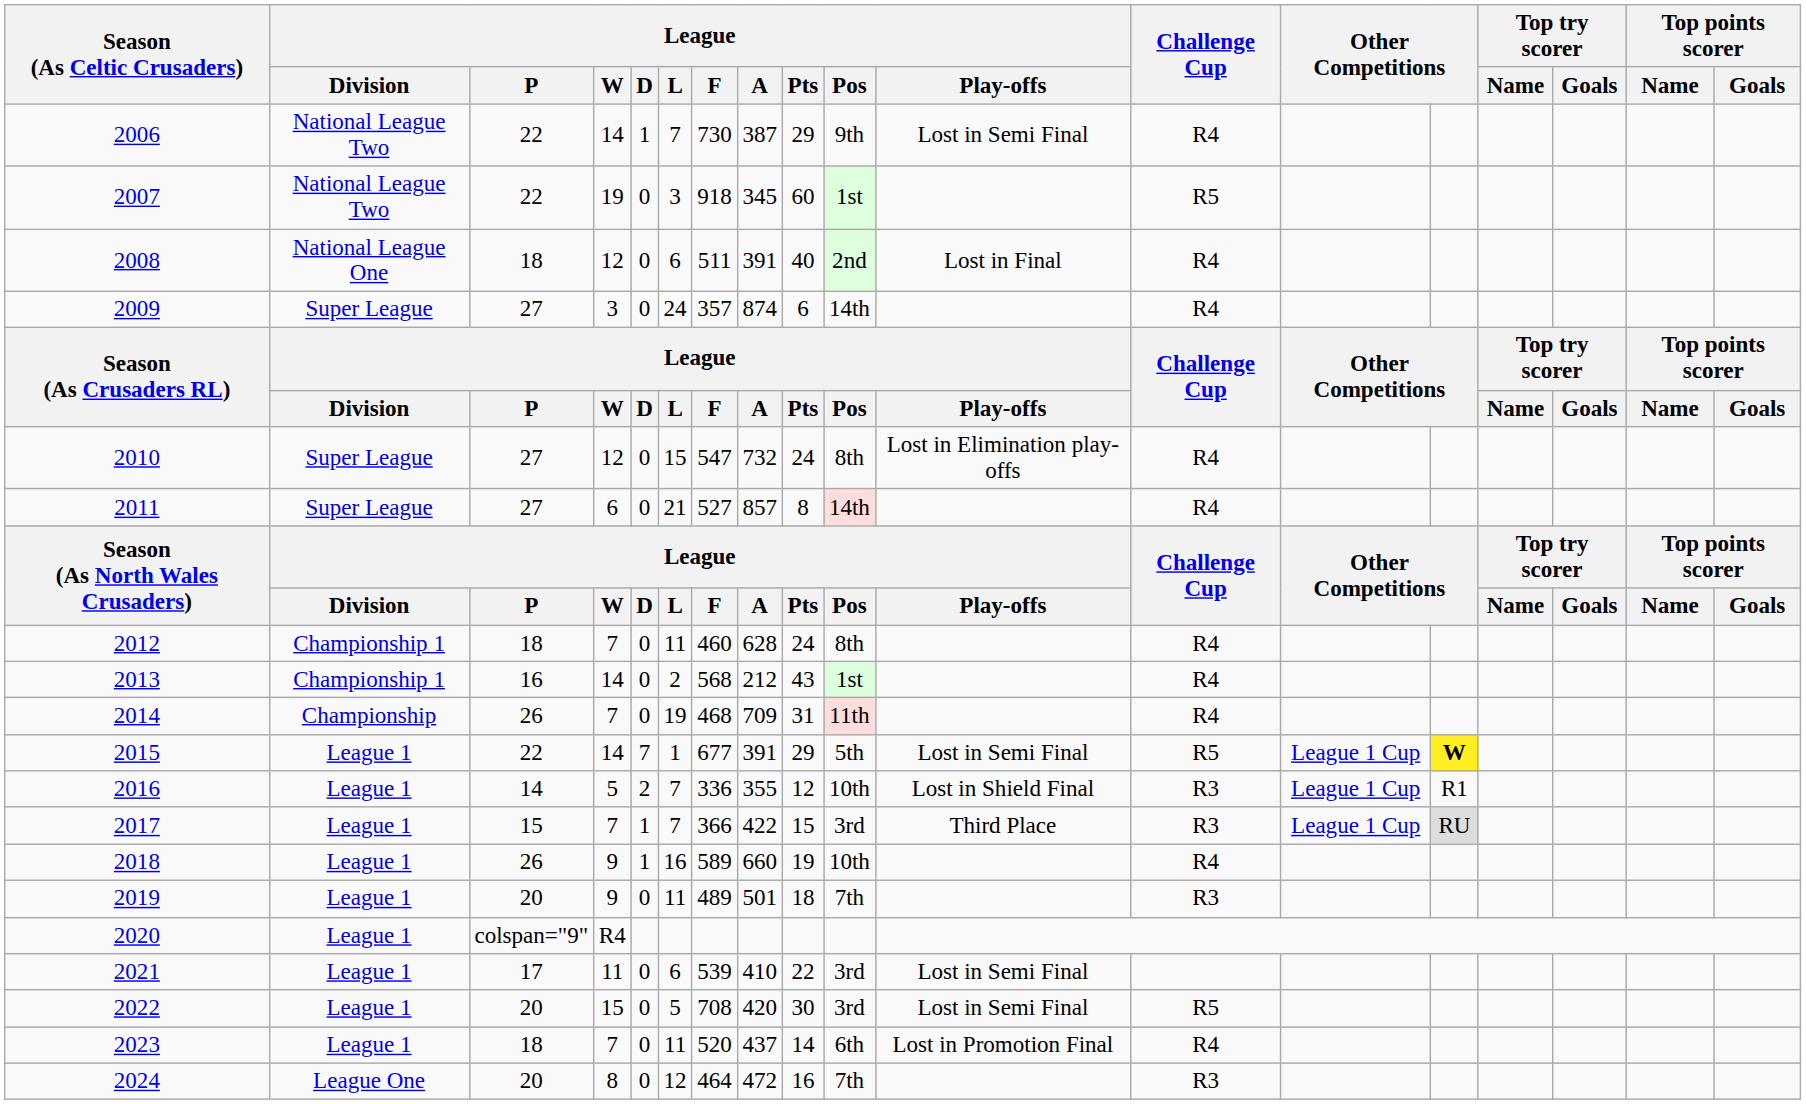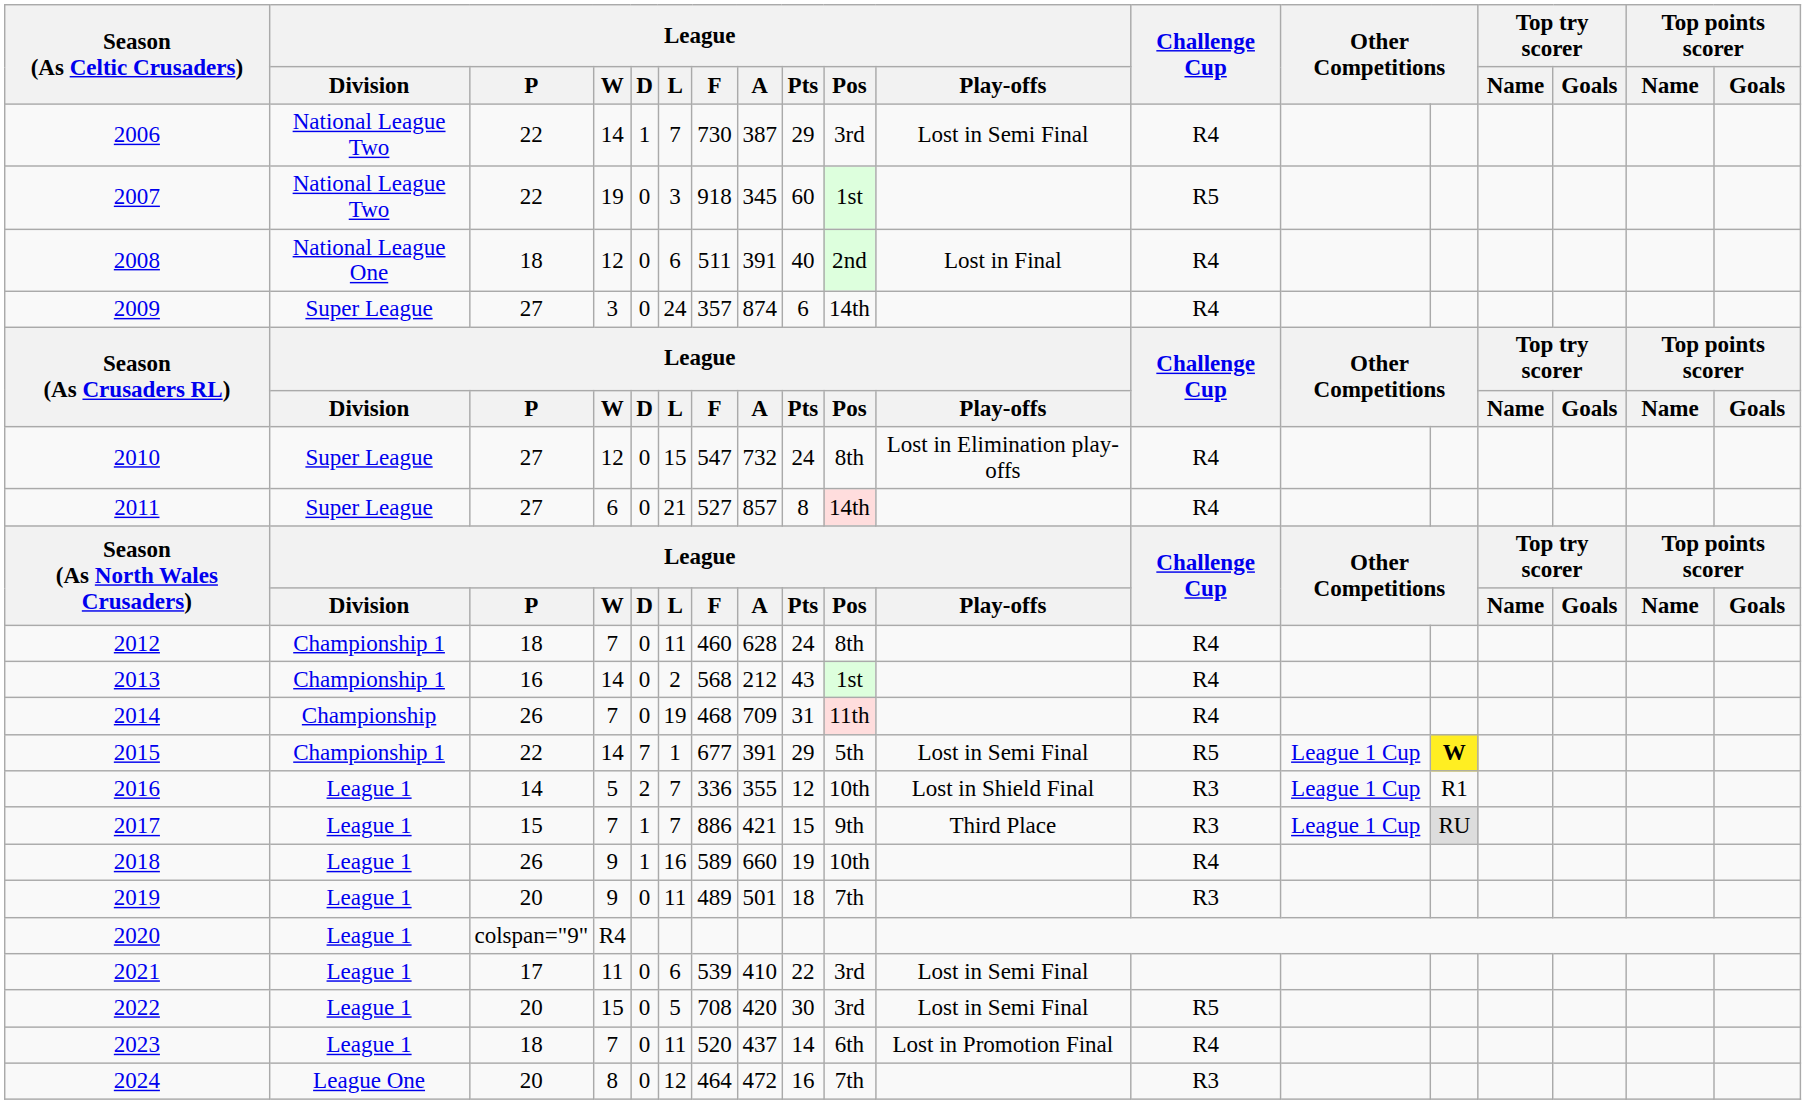(849, 134) 9th -> (849, 134) 3rd
(369, 752) League 1 -> (369, 752) Championship 1
(715, 825) 366 -> (715, 825) 886
(760, 825) 422 -> (760, 825) 421
(849, 825) 3rd -> (849, 825) 9th
